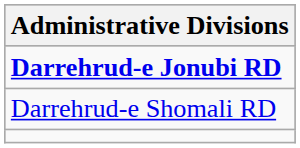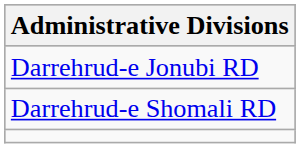(146, 66) bold -> (135, 66) normal
